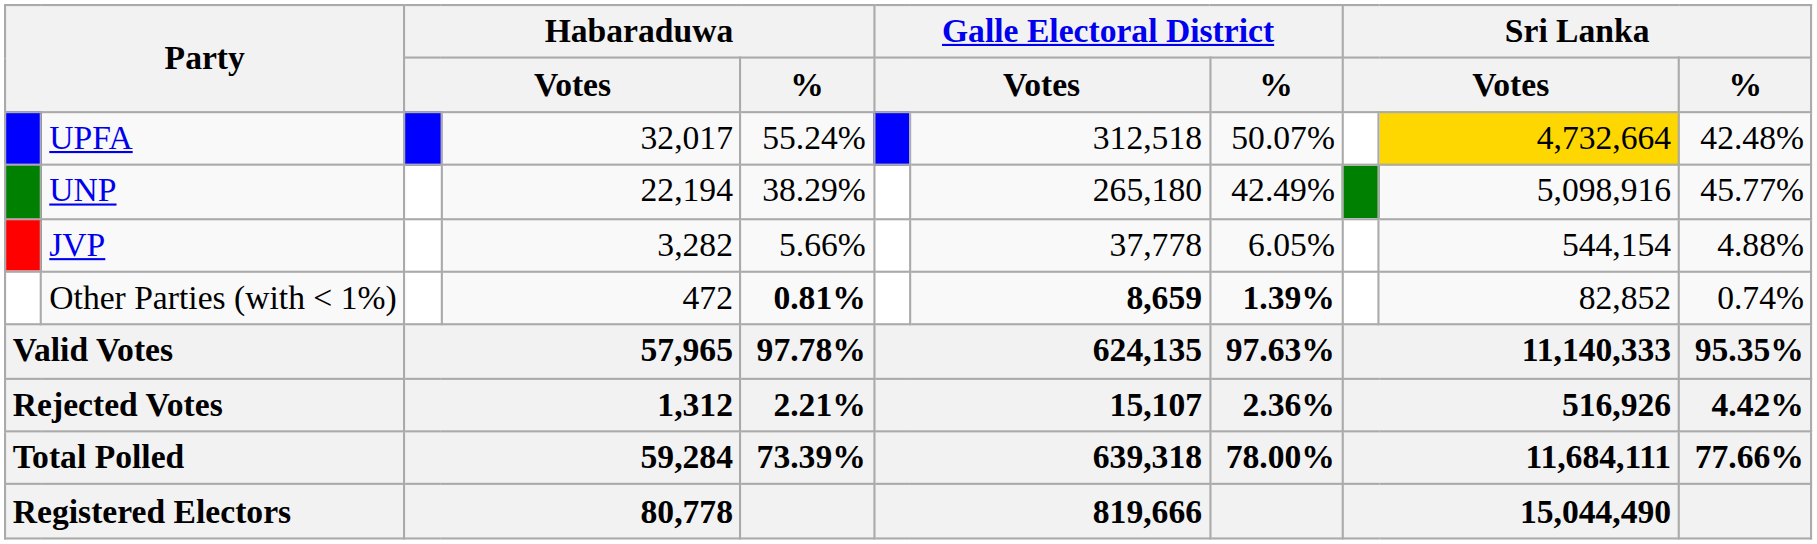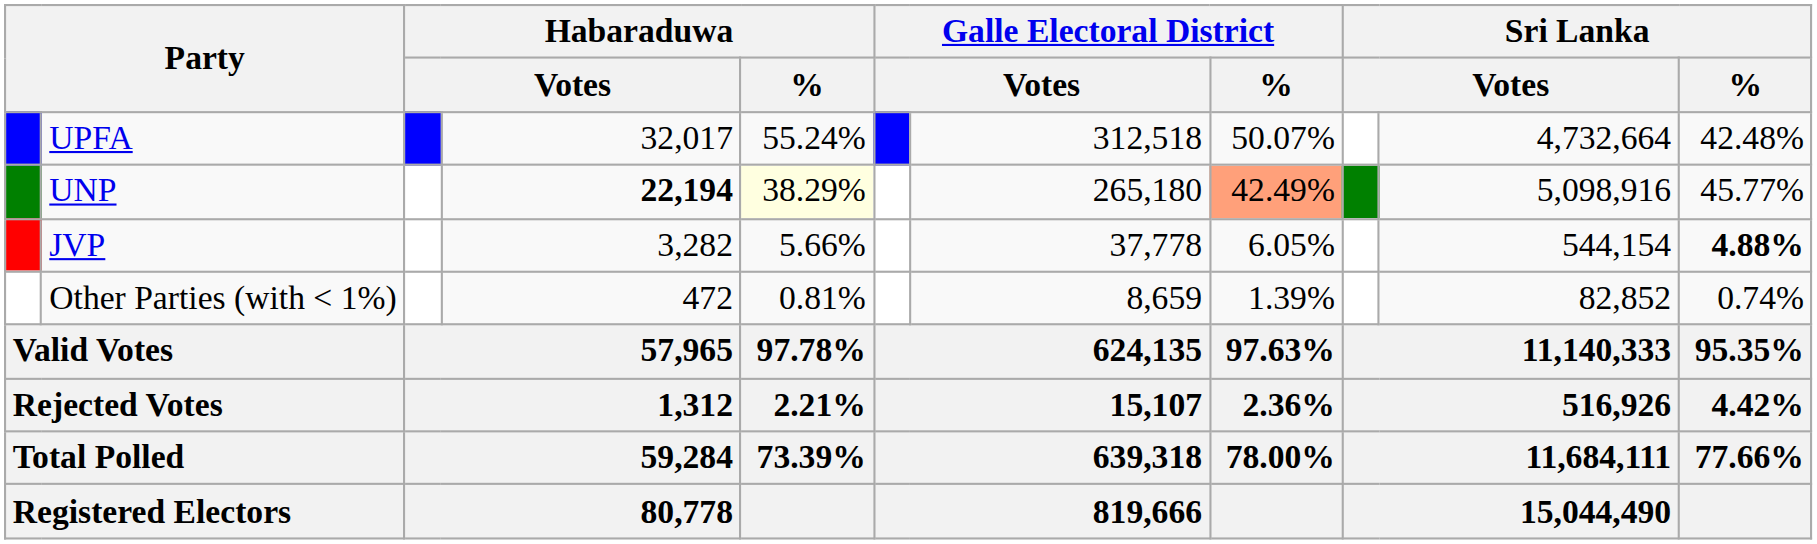(1604, 137) gold background -> (1604, 137) no background
(687, 191) normal -> (687, 191) bold
(814, 191) no background -> (814, 191) lightyellow background
(1283, 191) no background -> (1283, 191) lightsalmon background
(1761, 244) normal -> (1758, 244) bold
(820, 297) bold -> (822, 297) normal
(1164, 297) bold -> (1164, 297) normal
(1289, 297) bold -> (1291, 297) normal
